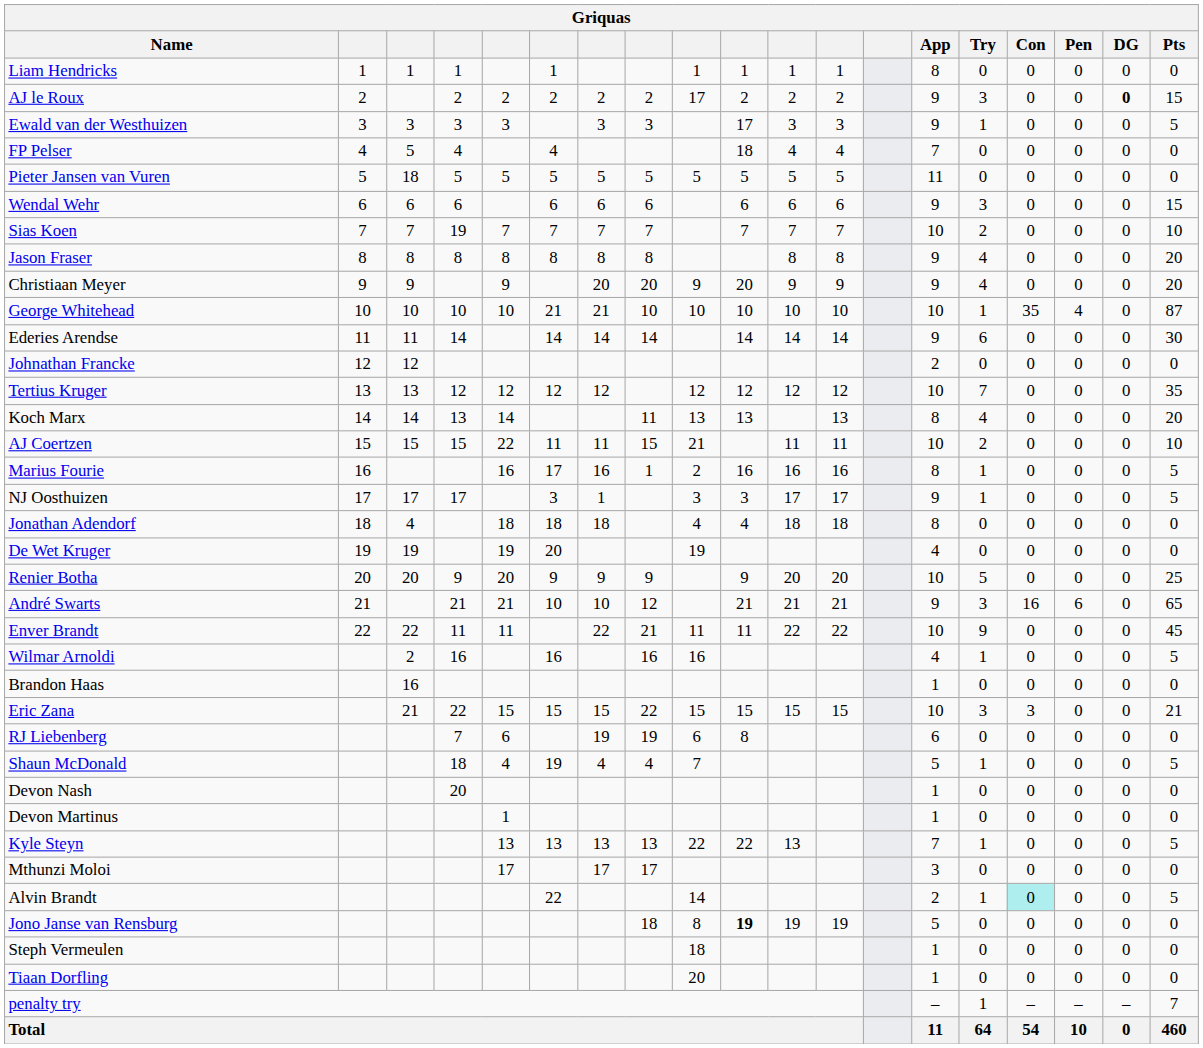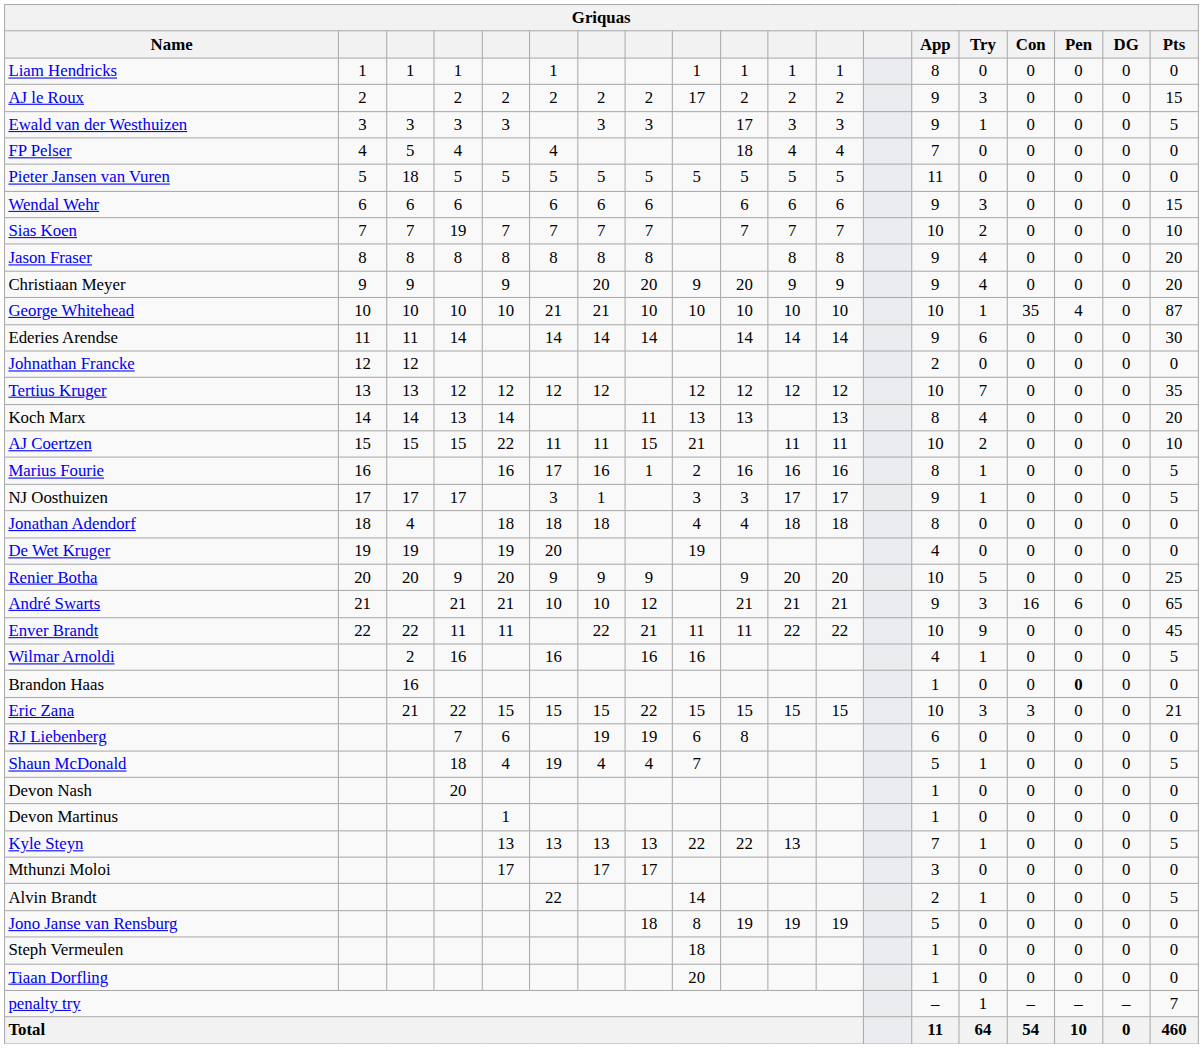(1126, 97) bold -> (1126, 97) normal
(1078, 683) normal -> (1078, 683) bold
(1031, 897) paleturquoise background -> (1031, 897) no background
(744, 923) bold -> (744, 923) normal
